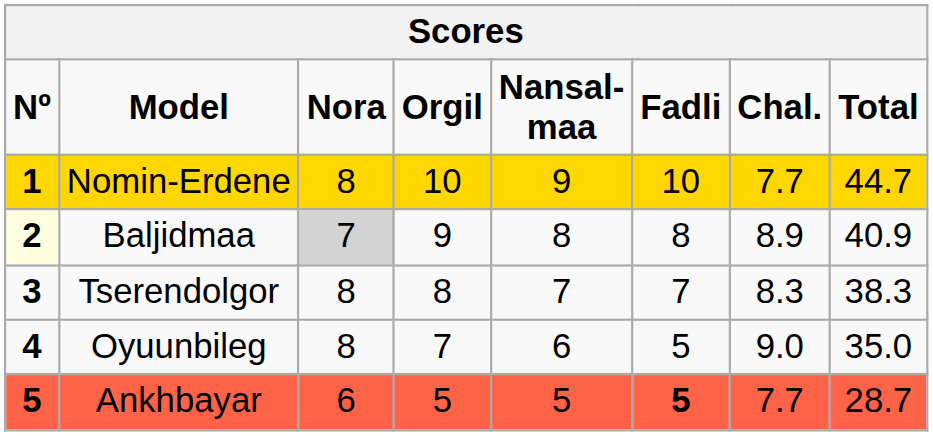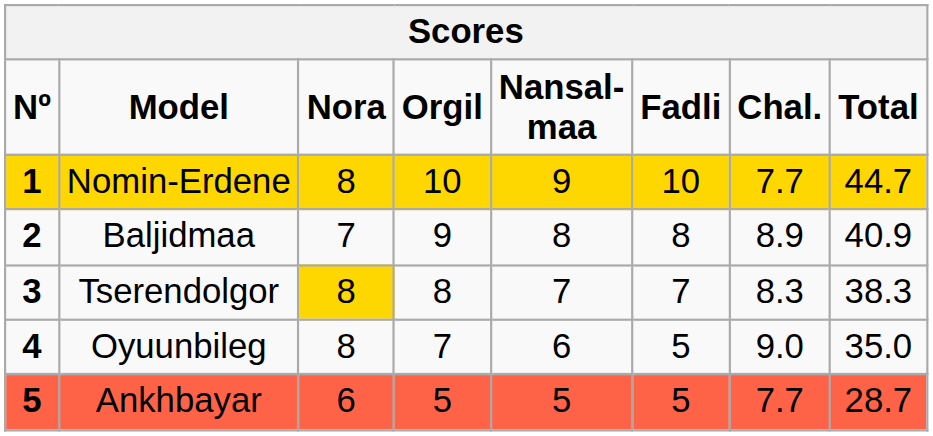(32, 236) lightyellow background -> (32, 236) no background
(346, 236) lightgrey background -> (346, 236) no background
(346, 291) no background -> (346, 291) gold background
(681, 401) bold -> (681, 401) normal
